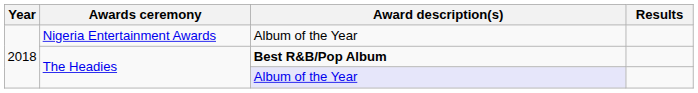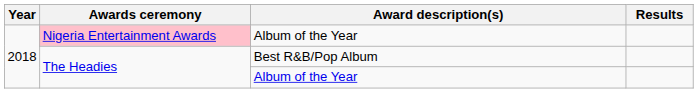(129, 35) no background -> (129, 35) pink background
(320, 56) bold -> (316, 56) normal
(306, 77) lavender background -> (306, 77) no background
